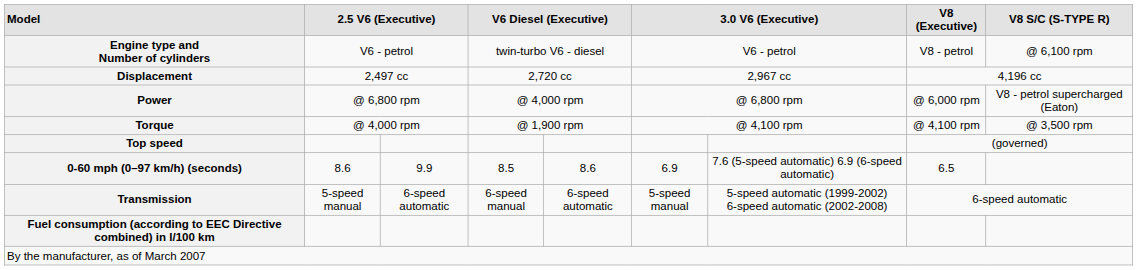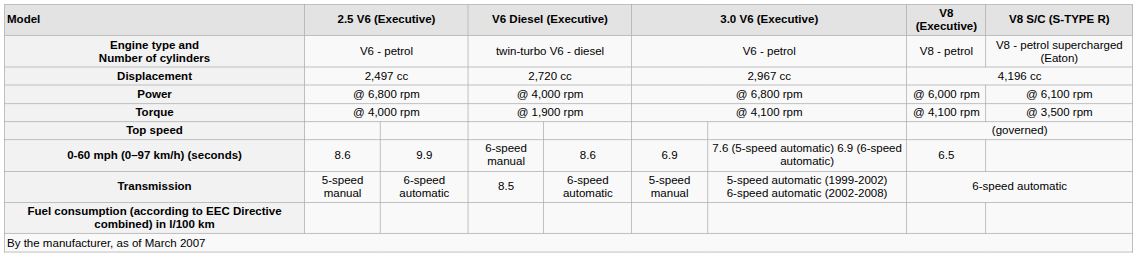(1059, 51) @ 6,100 rpm -> (1059, 51) V8 - petrol supercharged (Eaton)
(1059, 100) V8 - petrol supercharged (Eaton) -> (1059, 94) @ 6,100 rpm
(506, 168) 8.5 -> (506, 155) 6-speed manual
(506, 199) 6-speed manual -> (506, 186) 8.5
